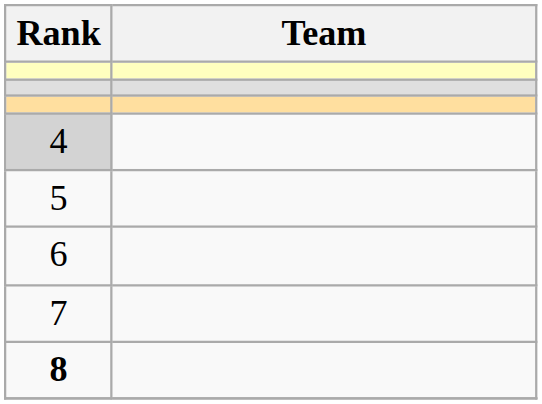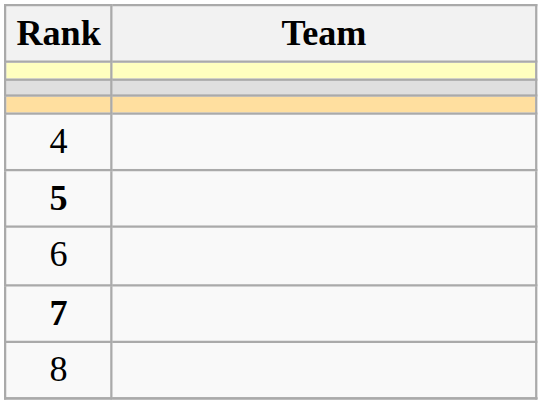(59, 140) lightgrey background -> (59, 140) no background
(59, 197) normal -> (59, 197) bold
(59, 312) normal -> (59, 312) bold
(59, 369) bold -> (59, 369) normal
